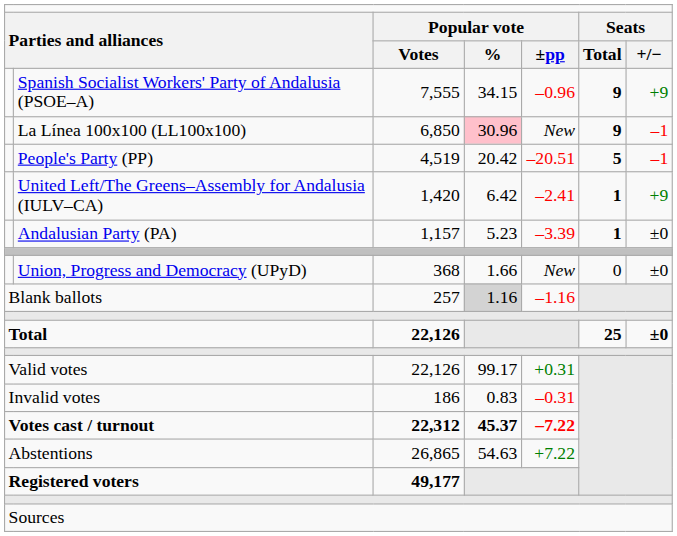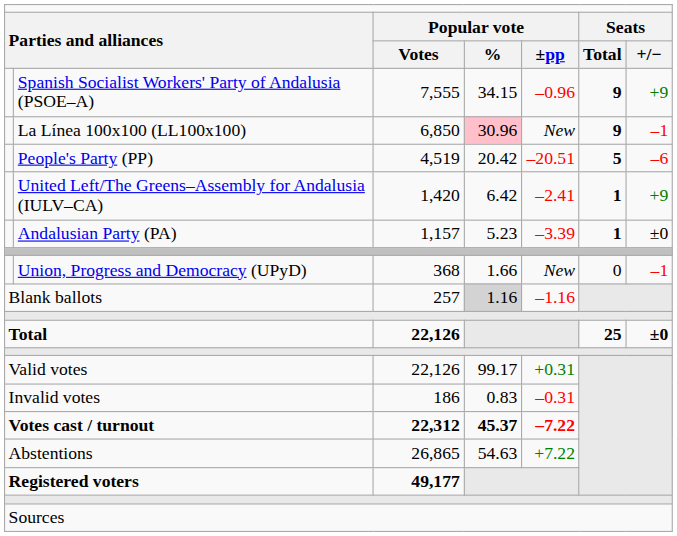(659, 158) –1 -> (659, 158) –6
(659, 269) ±0 -> (659, 269) –1
